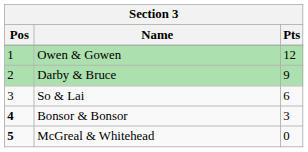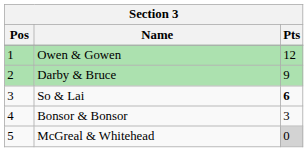(286, 95) normal -> (286, 95) bold
(11, 116) bold -> (11, 116) normal
(11, 136) bold -> (11, 136) normal
(286, 136) no background -> (286, 136) lightgrey background
